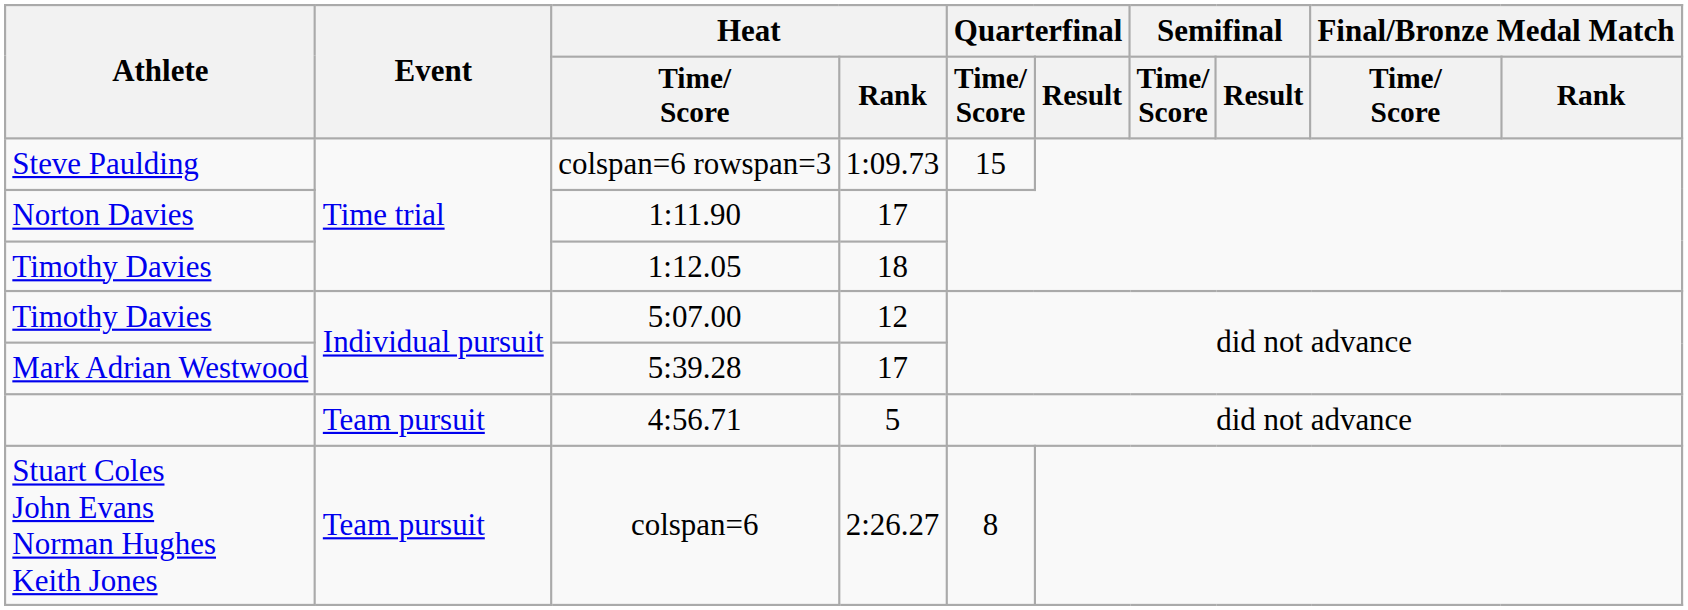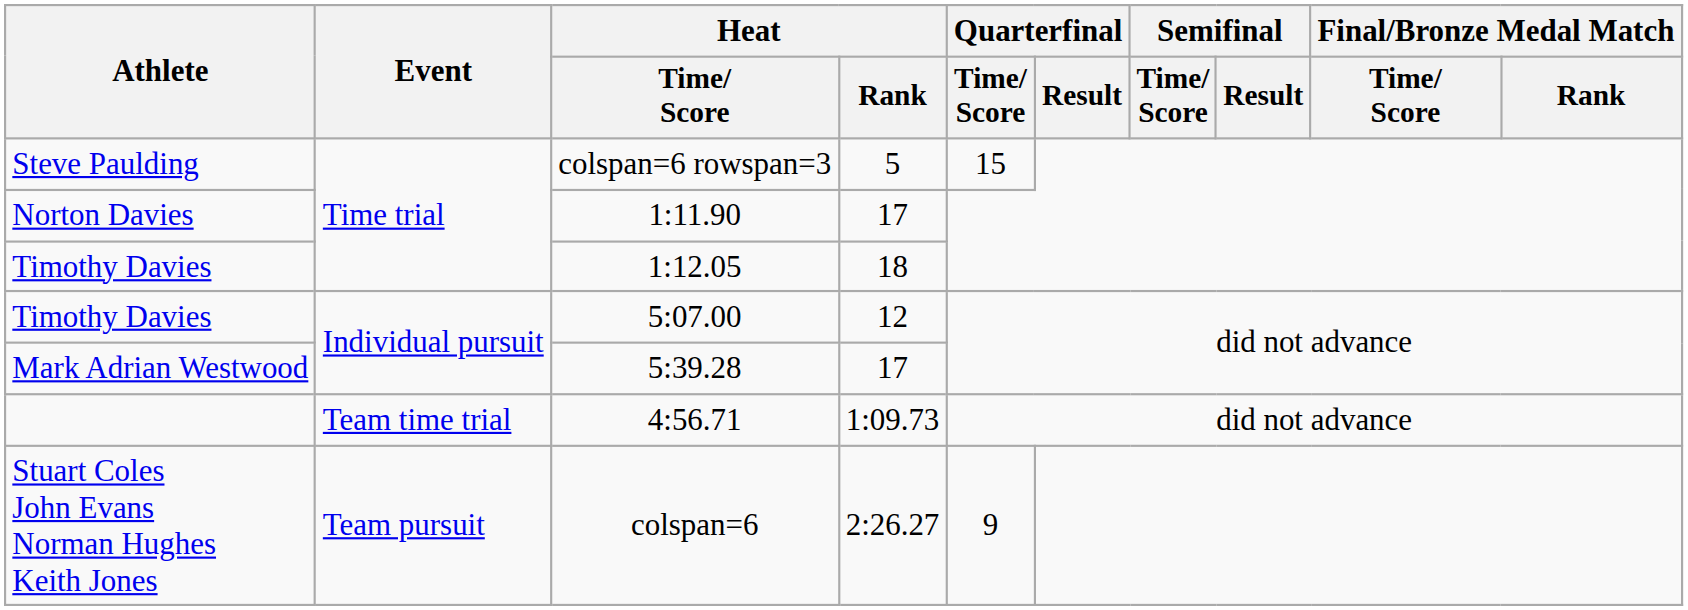(893, 164) 1:09.73 -> (893, 164) 5
(404, 419) Team pursuit -> (417, 419) Team time trial
(893, 419) 5 -> (893, 419) 1:09.73
(991, 525) 8 -> (991, 525) 9
